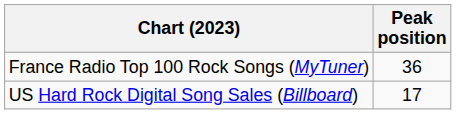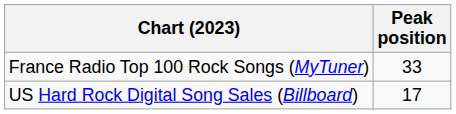(412, 66) 36 -> (412, 66) 33
